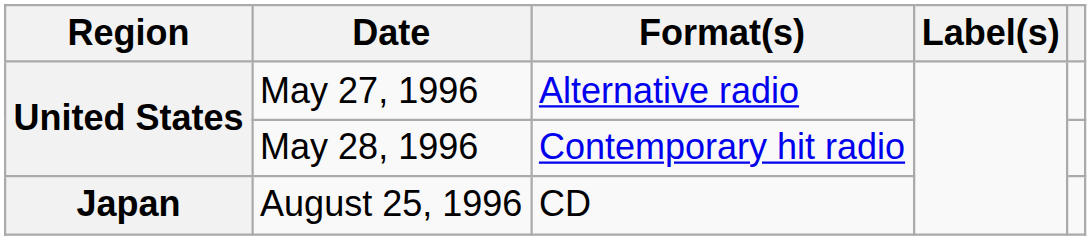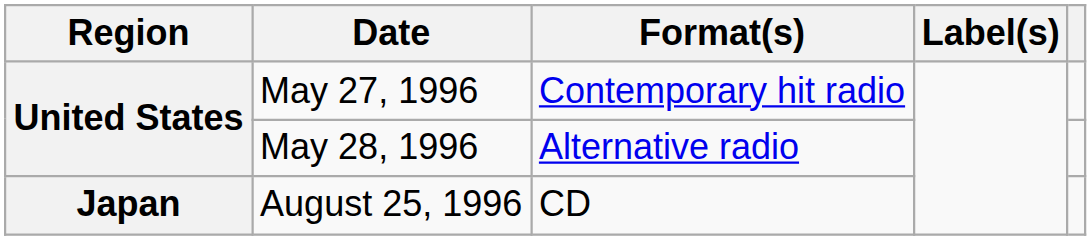(669, 90) Alternative radio -> (722, 90) Contemporary hit radio
(722, 147) Contemporary hit radio -> (669, 147) Alternative radio
